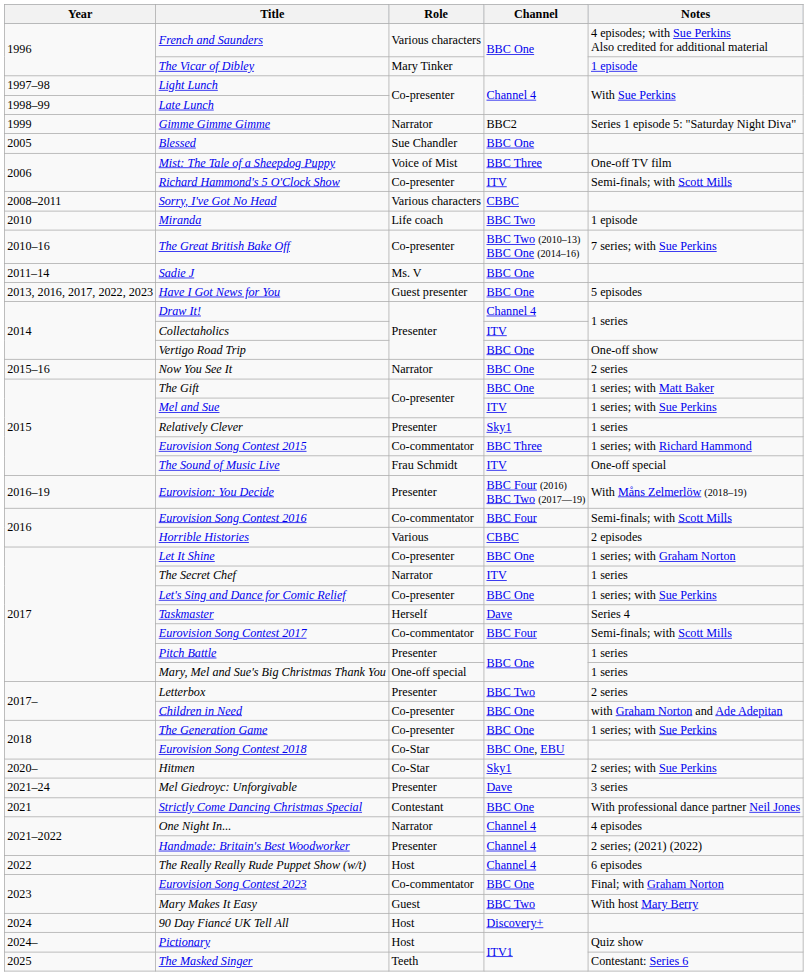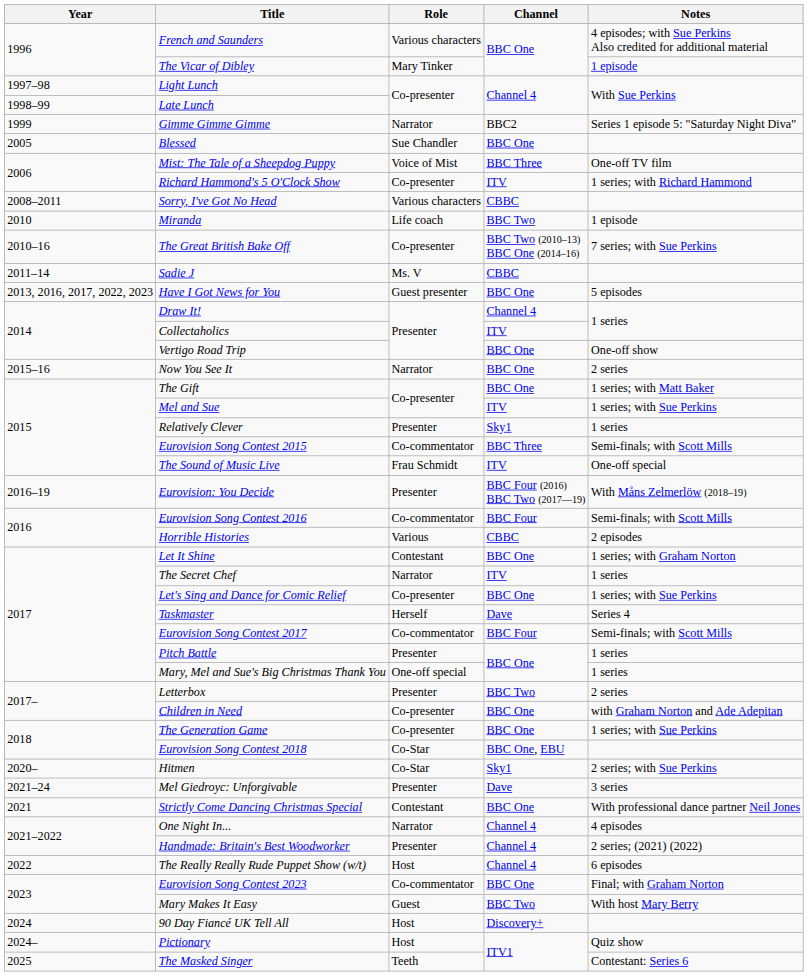(661, 182) Semi-finals; with Scott Mills -> (671, 182) 1 series; with Richard Hammond
(510, 272) BBC One -> (503, 272) CBBC
(671, 446) 1 series; with Richard Hammond -> (661, 446) Semi-finals; with Scott Mills
(423, 556) Co-presenter -> (417, 556) Contestant
